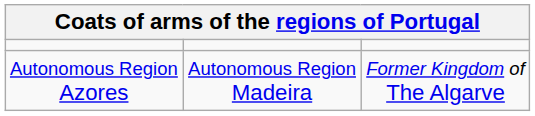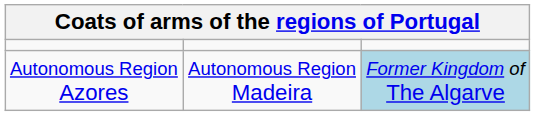(446, 81) no background -> (446, 81) lightblue background
